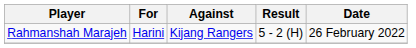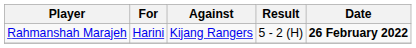(357, 33) normal -> (358, 33) bold
